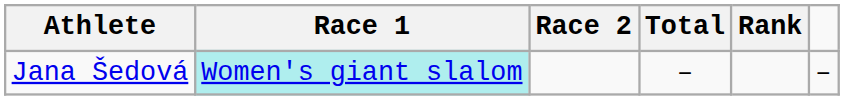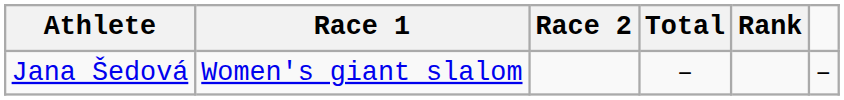(362, 72) paleturquoise background -> (362, 72) no background
